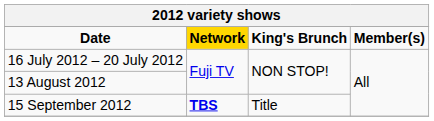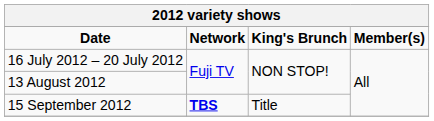(217, 37) gold background -> (217, 37) no background
